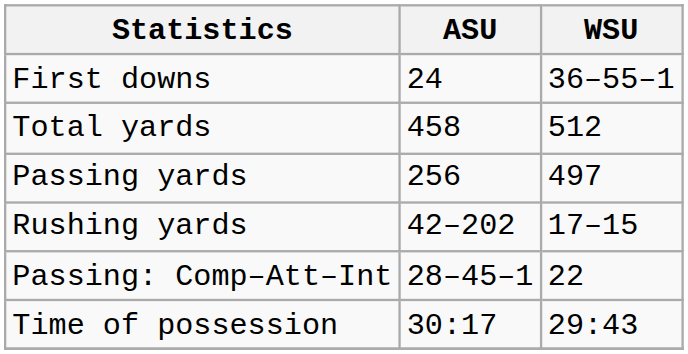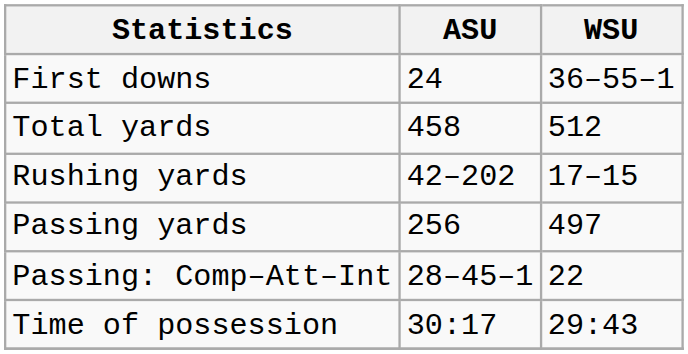rows swapped: (130, 227) <-> (130, 177)
